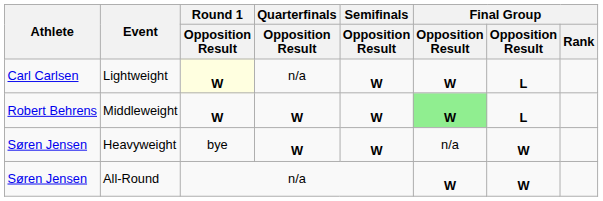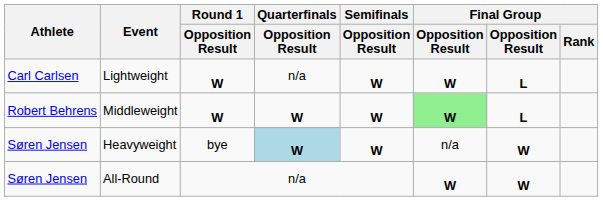(217, 83) lightyellow background -> (217, 83) no background
(297, 151) no background -> (297, 151) lightblue background
